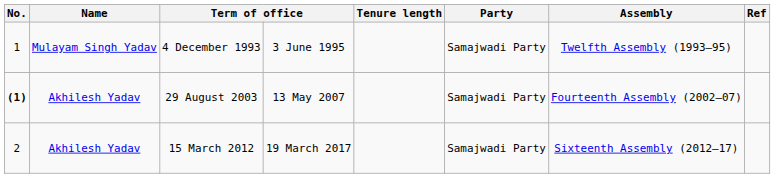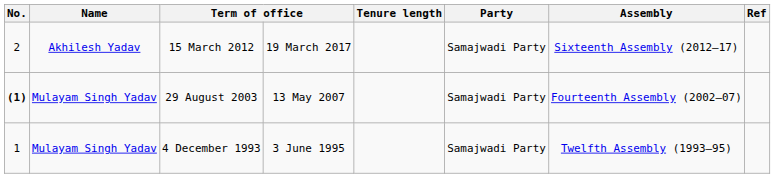rows swapped: (211, 47) <-> (211, 148)
(94, 98) Akhilesh Yadav -> (94, 98) Mulayam Singh Yadav
